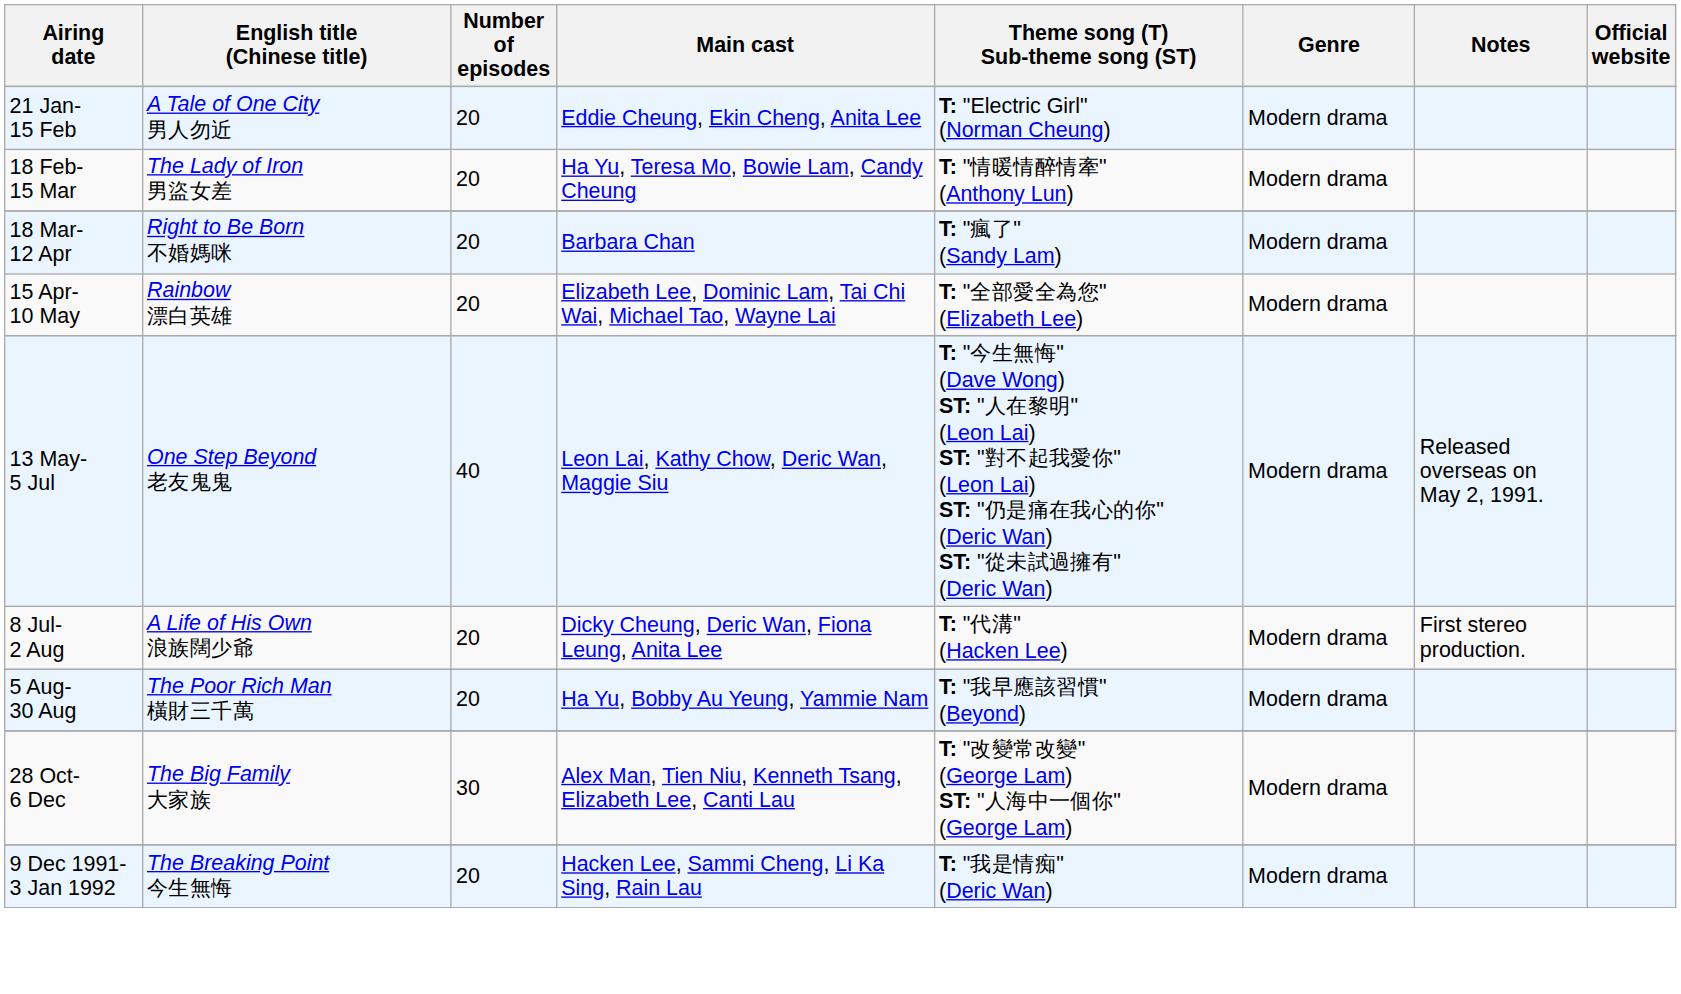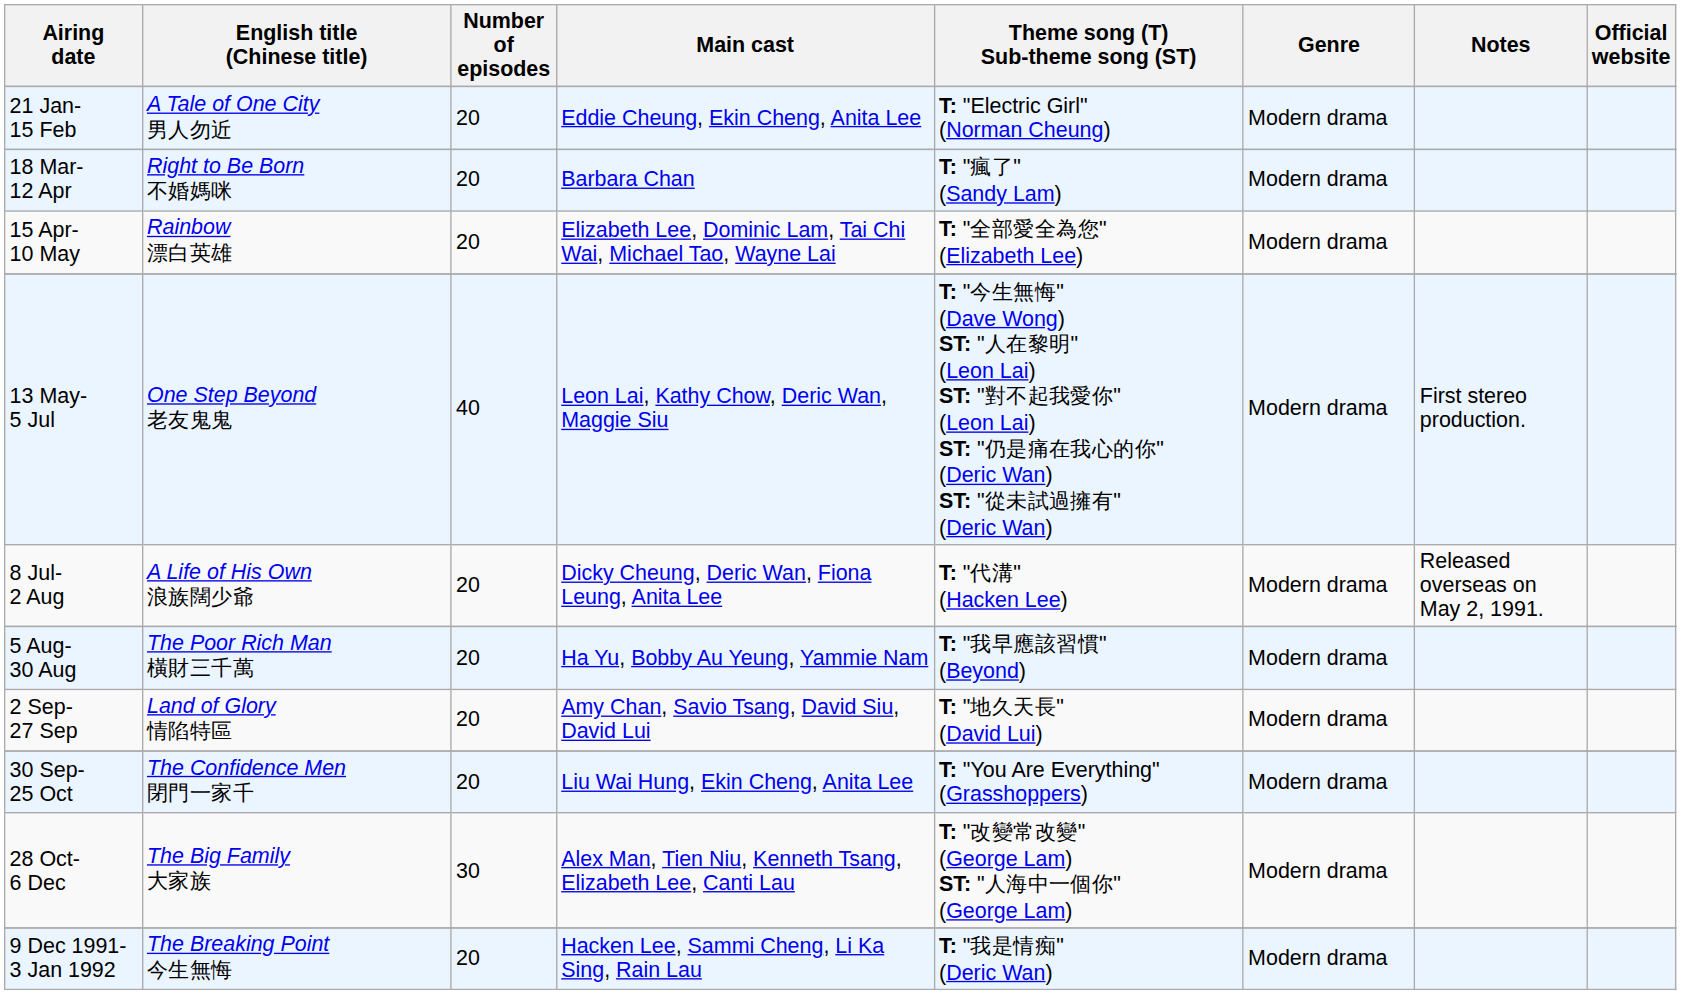- row: (47, 179)
(1482, 470) Released overseas on May 2, 1991. -> (1473, 408) First stereo production.
(1473, 637) First stereo production. -> (1482, 585) Released overseas on May 2, 1991.
+ row: (44, 719)
+ row: (47, 781)
